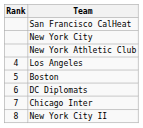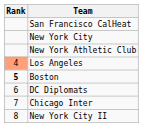(16, 63) no background -> (16, 63) lightsalmon background
(16, 77) normal -> (16, 77) bold
